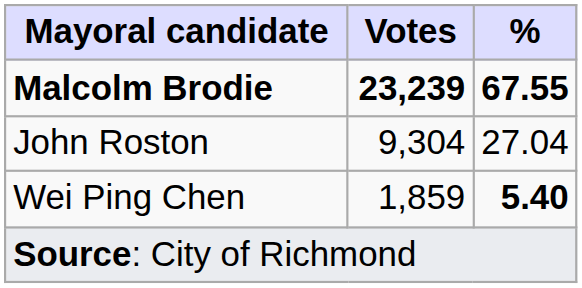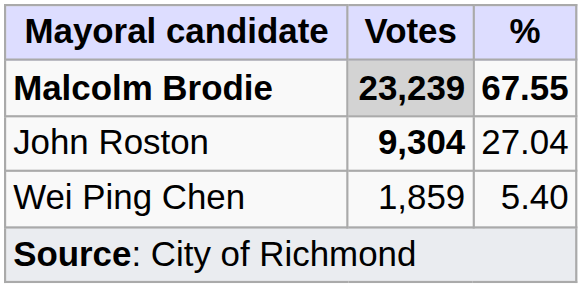(412, 87) no background -> (412, 87) lightgrey background
(422, 142) normal -> (422, 142) bold
(535, 198) bold -> (535, 198) normal
